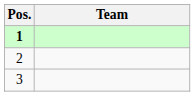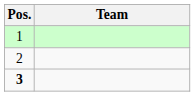(19, 36) bold -> (19, 36) normal
(19, 79) normal -> (19, 79) bold
